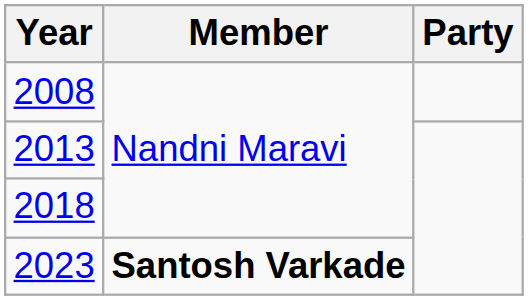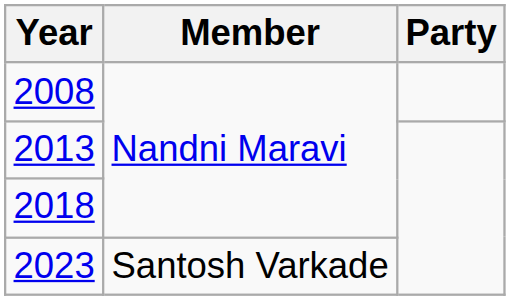(259, 264) bold -> (250, 264) normal
